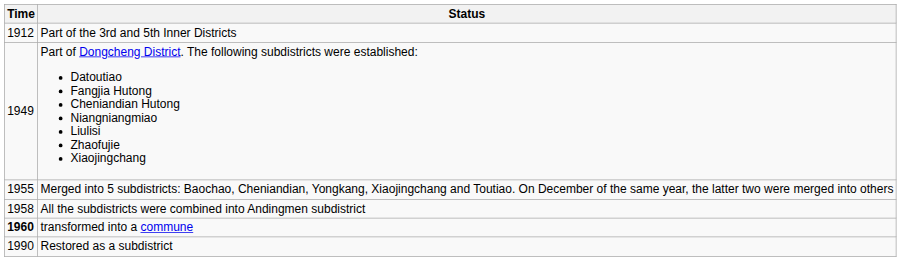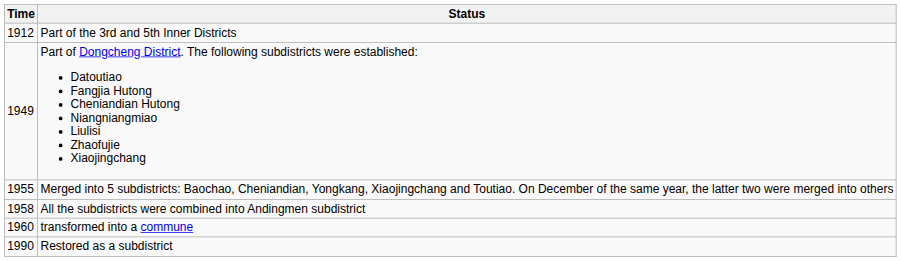(20, 227) bold -> (20, 227) normal
